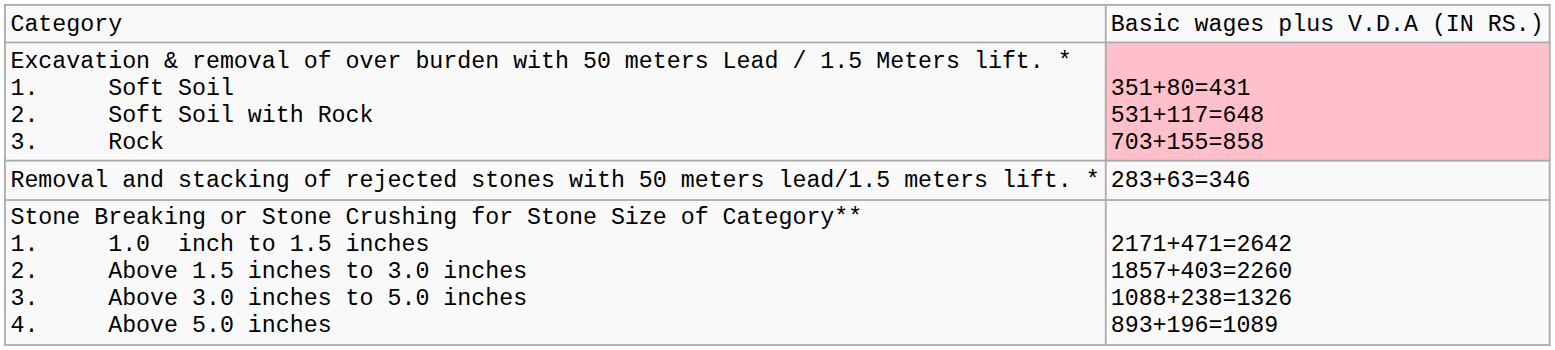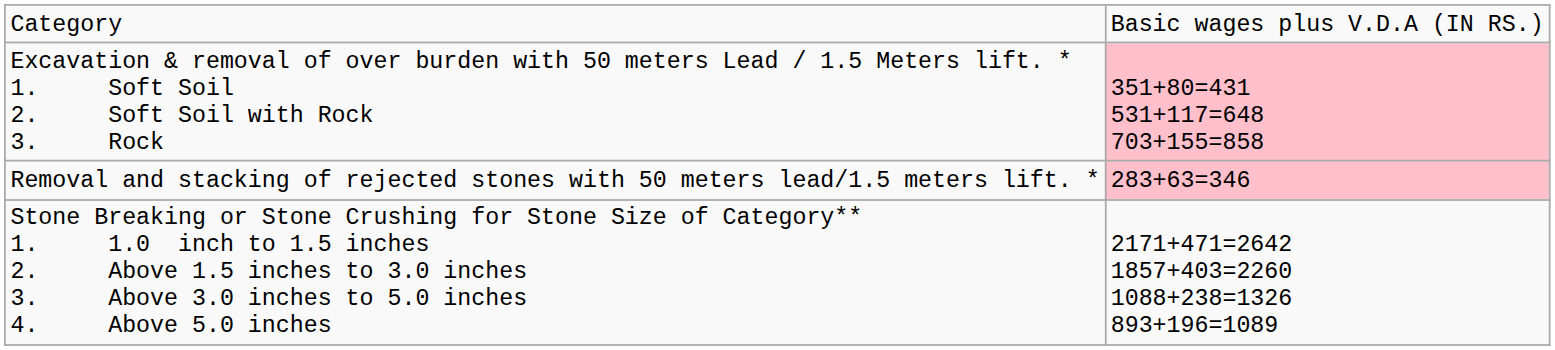(1181, 180) no background -> (1181, 180) pink background
